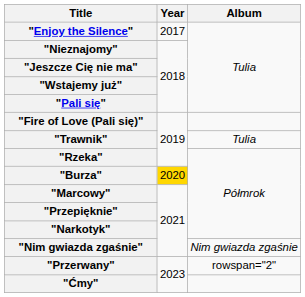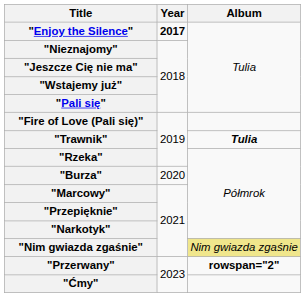(173, 31) normal -> (173, 31) bold
(244, 139) normal -> (244, 139) bold
(173, 175) gold background -> (173, 175) no background
(244, 247) no background -> (244, 247) khaki background
(244, 265) normal -> (244, 265) bold
